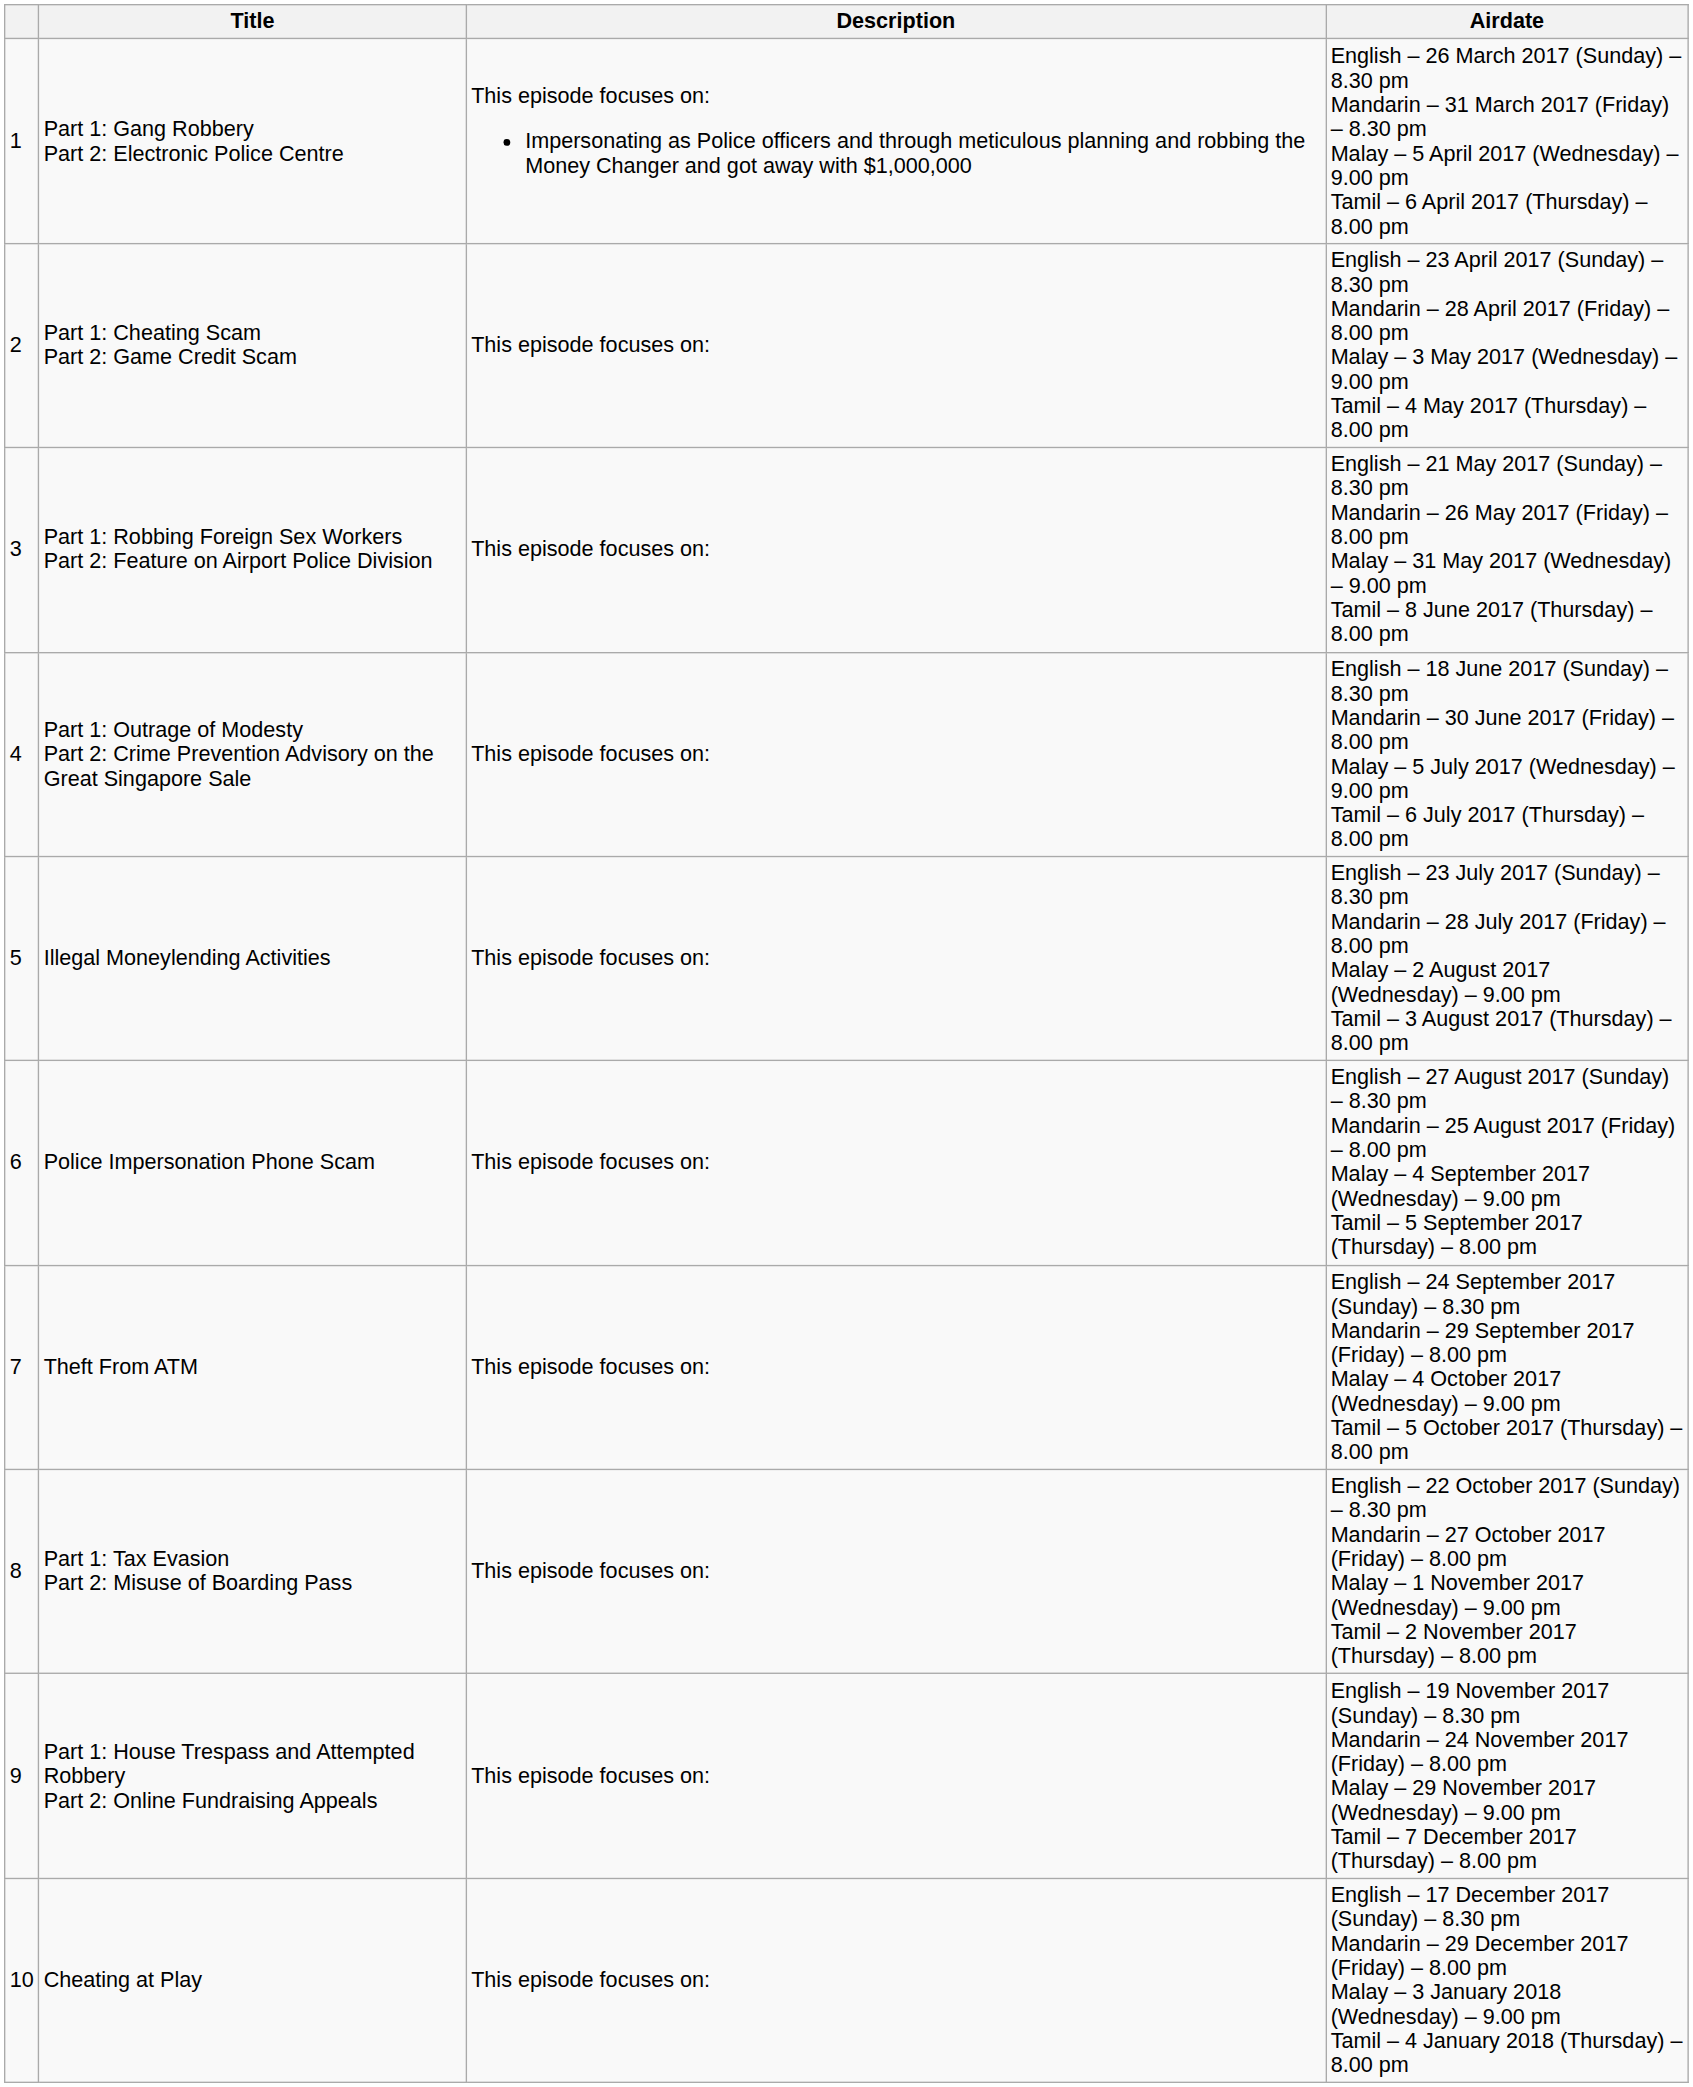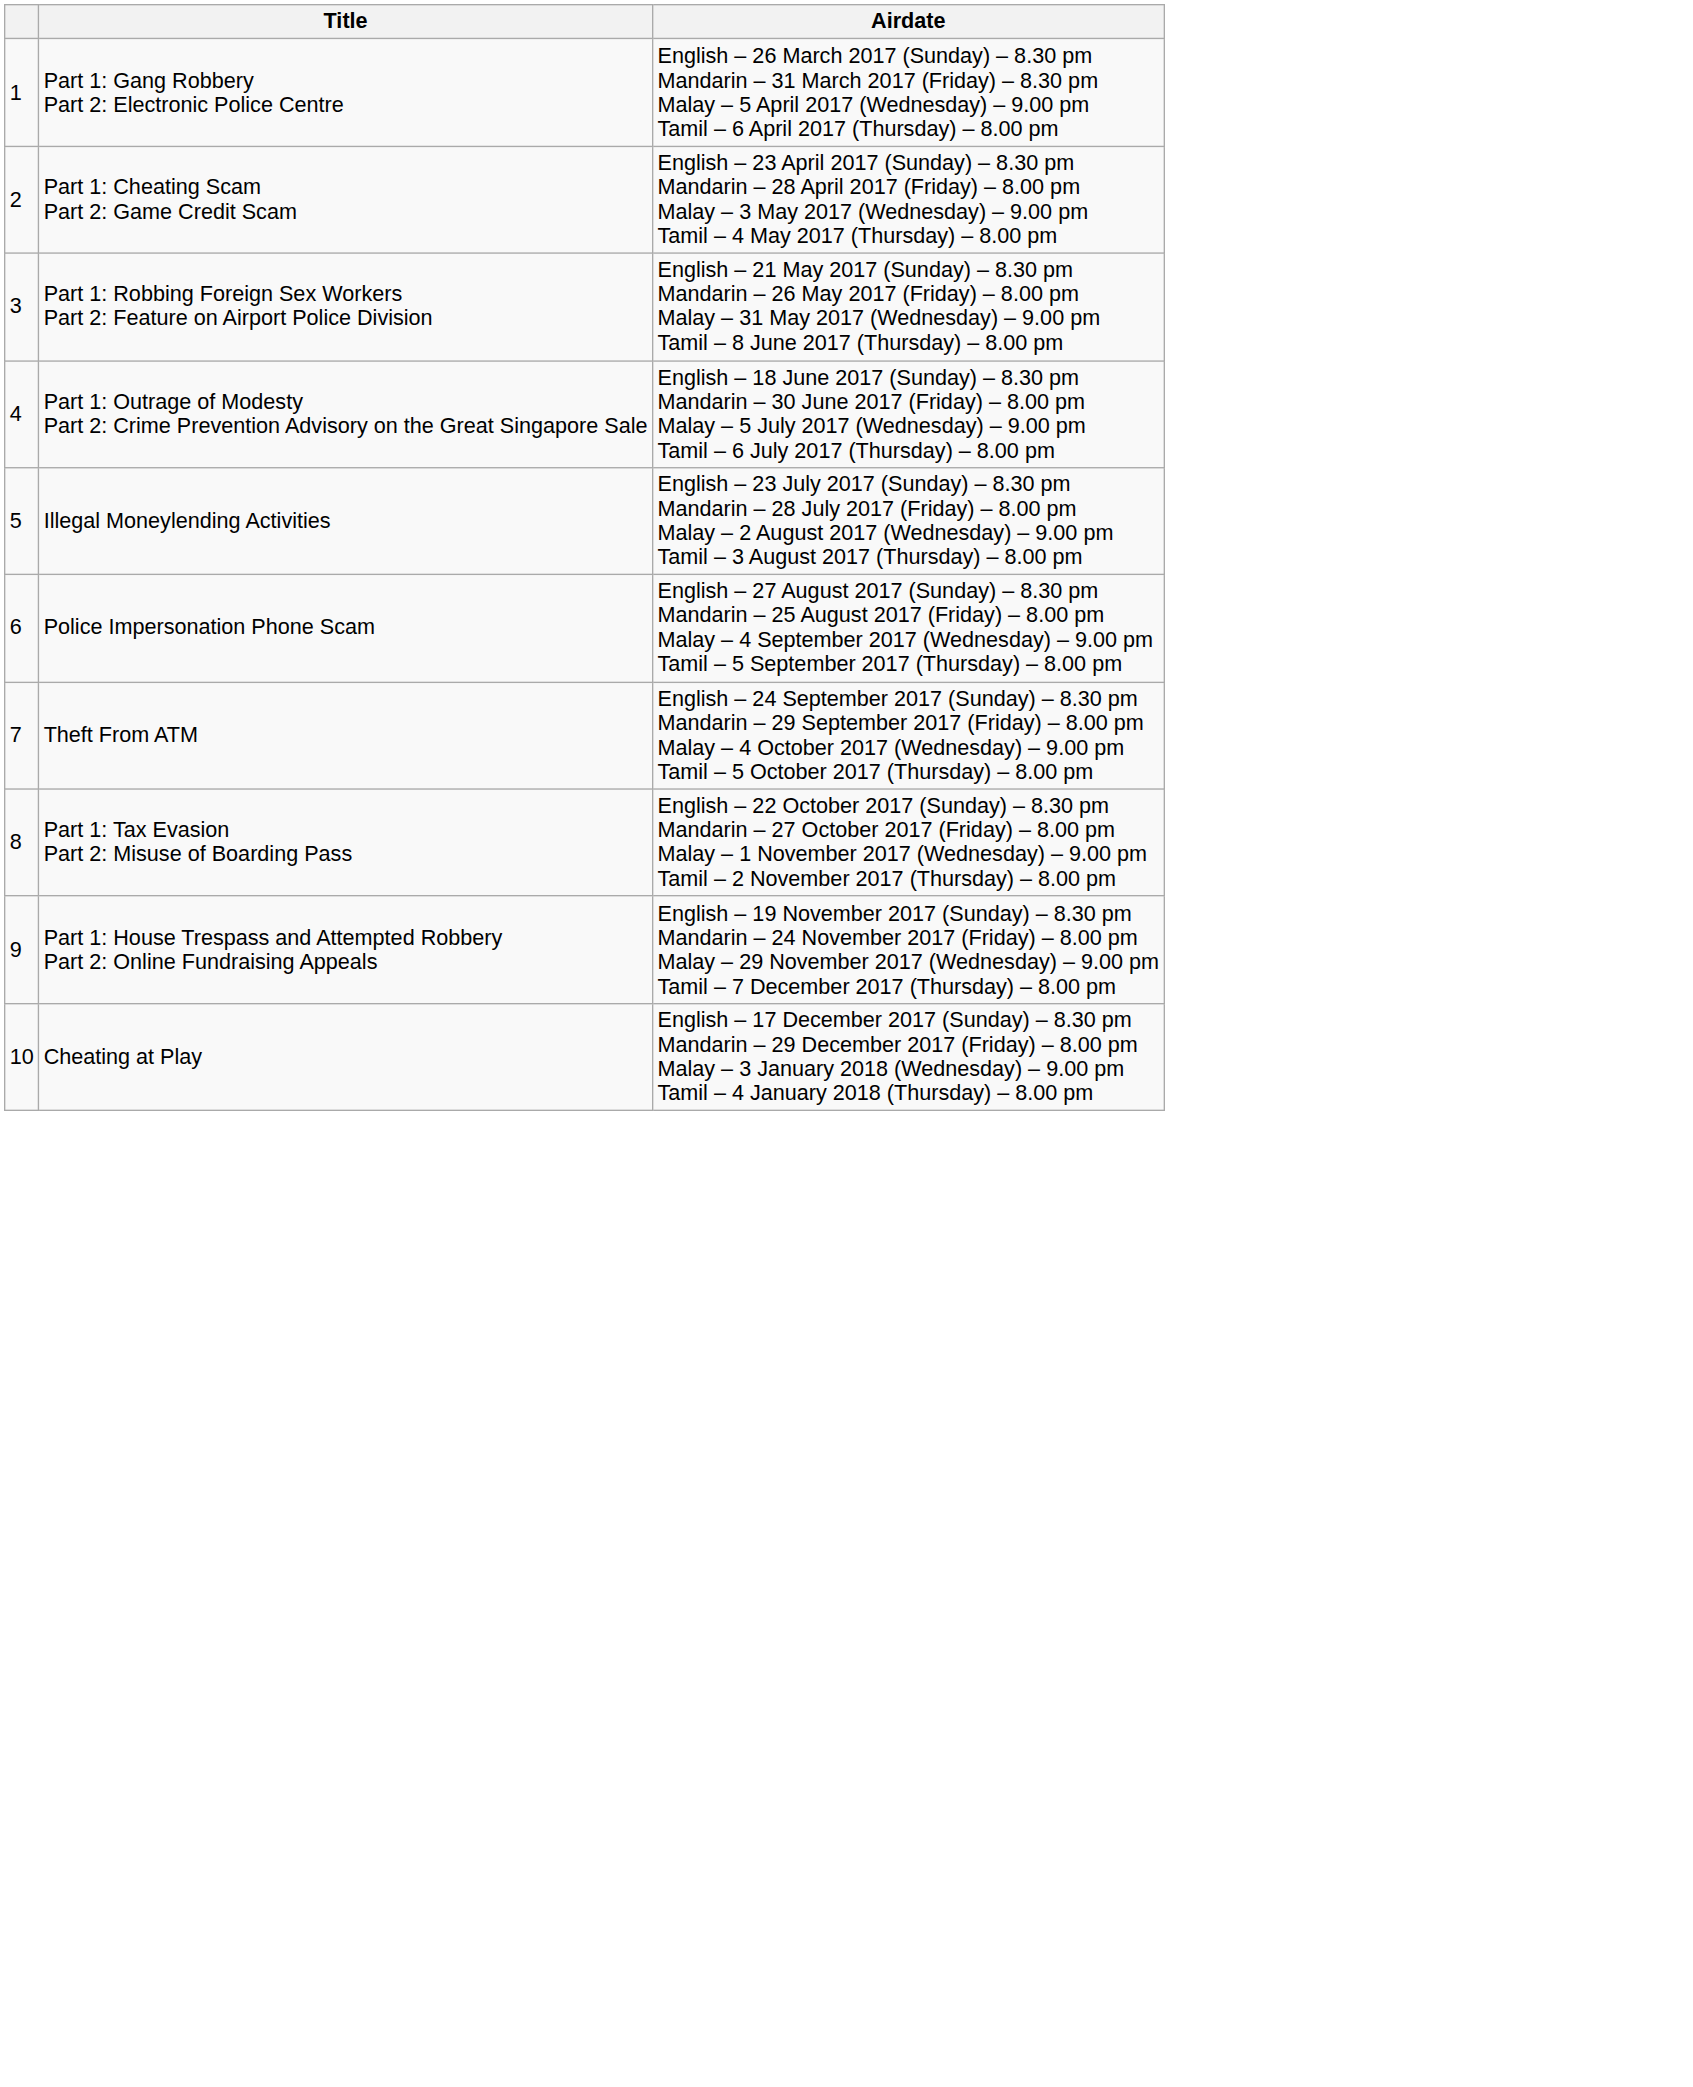- column: (896, 21)
